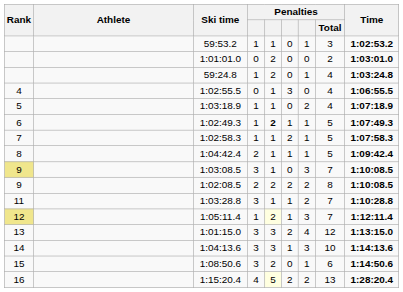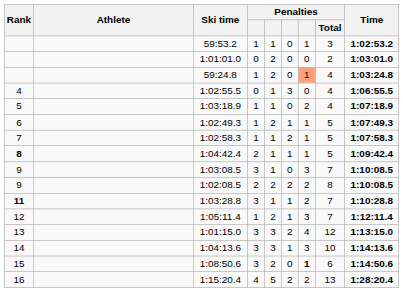(307, 75) no background -> (307, 75) lightsalmon background
(273, 122) bold -> (273, 122) normal
(19, 153) normal -> (19, 153) bold
(19, 169) khaki background -> (19, 169) no background
(19, 201) normal -> (19, 201) bold
(19, 216) khaki background -> (19, 216) no background
(273, 216) lightyellow background -> (273, 216) no background
(307, 264) normal -> (307, 264) bold
(273, 279) lightyellow background -> (273, 279) no background
